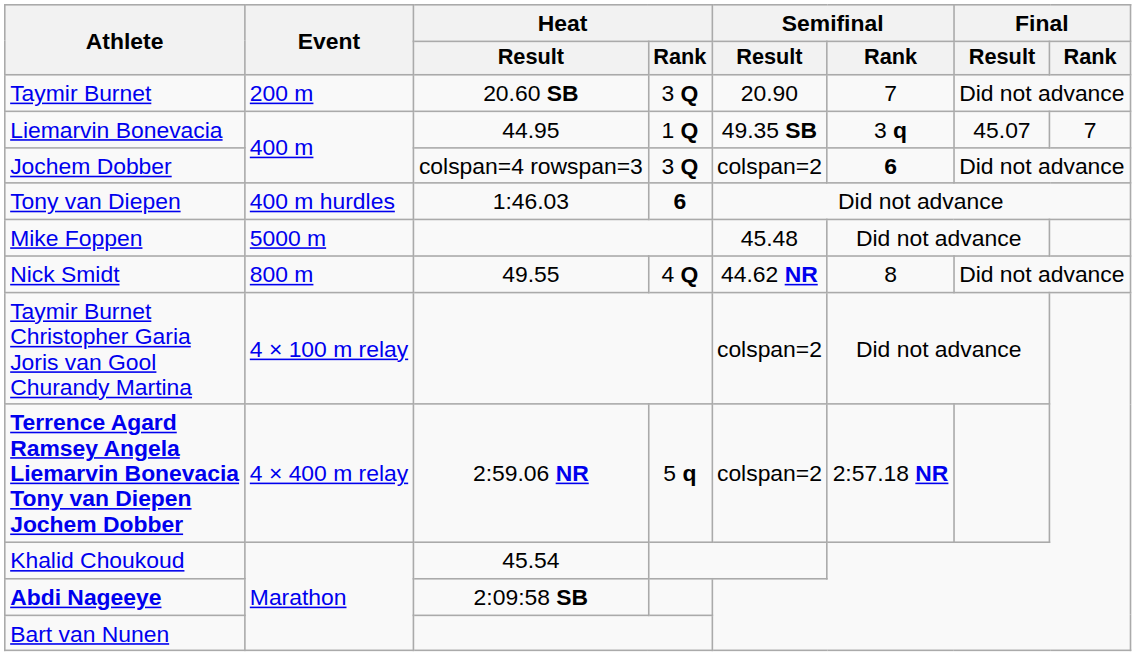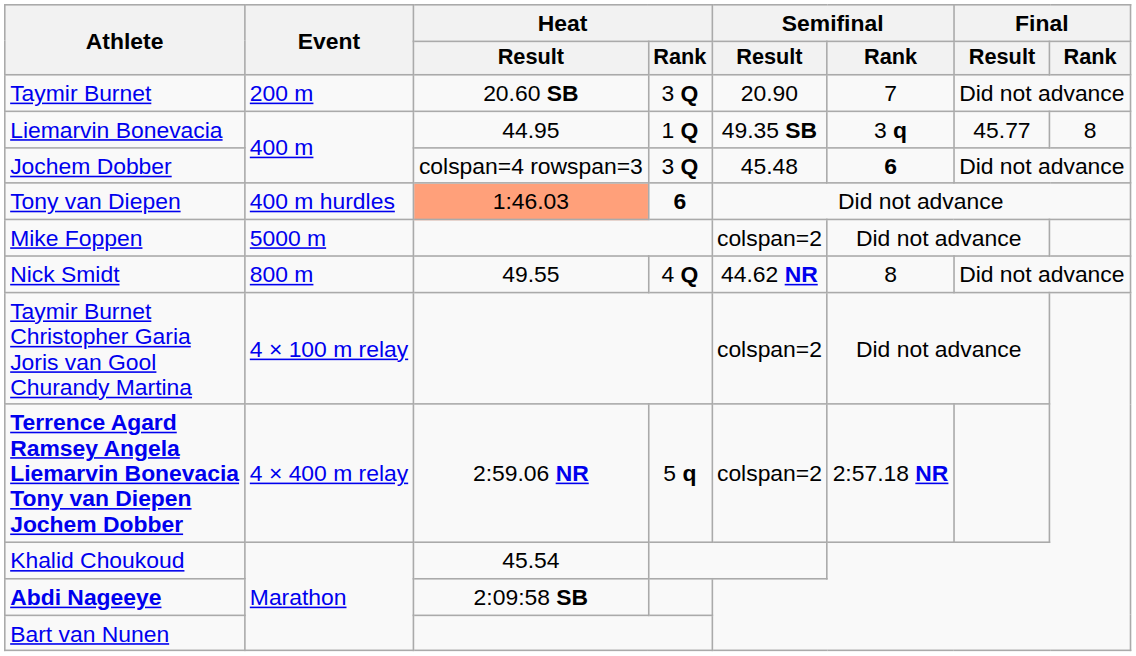(1002, 130) 45.07 -> (1002, 130) 45.77
(1090, 130) 7 -> (1090, 130) 8
(769, 166) colspan=2 -> (769, 166) 45.48
(531, 202) no background -> (531, 202) lightsalmon background
(769, 238) 45.48 -> (769, 238) colspan=2
